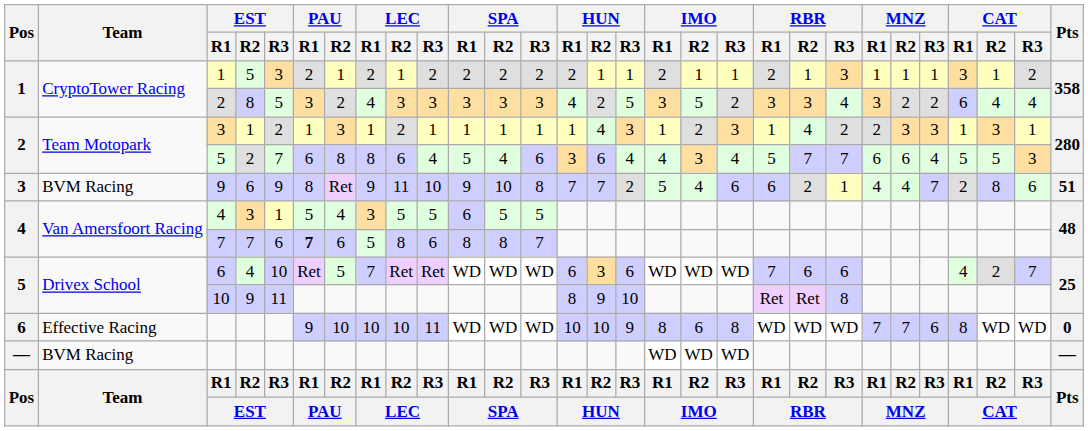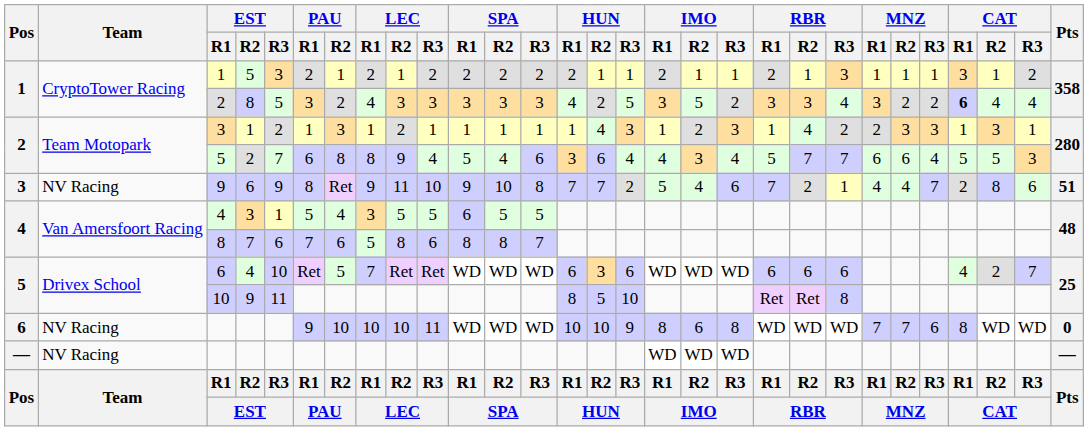(963, 102) normal -> (963, 102) bold
(401, 158) 6 -> (401, 158) 9
(88, 186) BVM Racing -> (80, 186) NV Racing
(771, 186) 6 -> (771, 186) 7
(221, 242) 7 -> (221, 242) 8
(309, 242) bold -> (309, 242) normal
(771, 270) 7 -> (771, 270) 6
(601, 298) 9 -> (601, 298) 5
(99, 326) Effective Racing -> (80, 326) NV Racing
(88, 354) BVM Racing -> (80, 354) NV Racing
